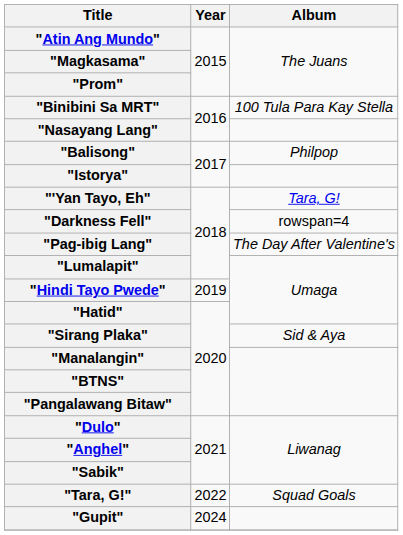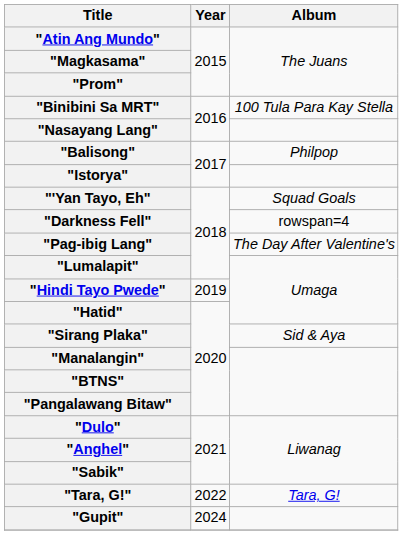(314, 198) Tara, G! -> (314, 198) Squad Goals
(314, 495) Squad Goals -> (314, 495) Tara, G!
